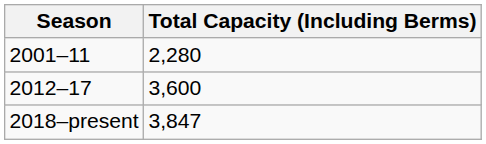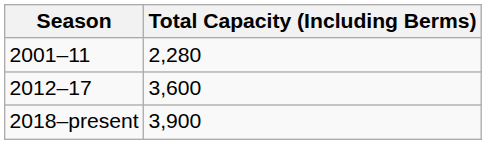(175, 121) 3,847 -> (175, 121) 3,900
